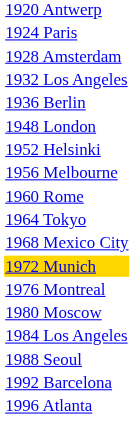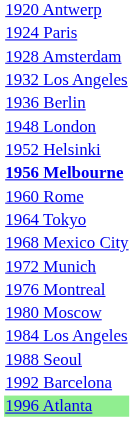(61, 172) normal -> (64, 172) bold
(51, 266) gold background -> (51, 266) no background
(49, 406) no background -> (49, 406) lightgreen background
